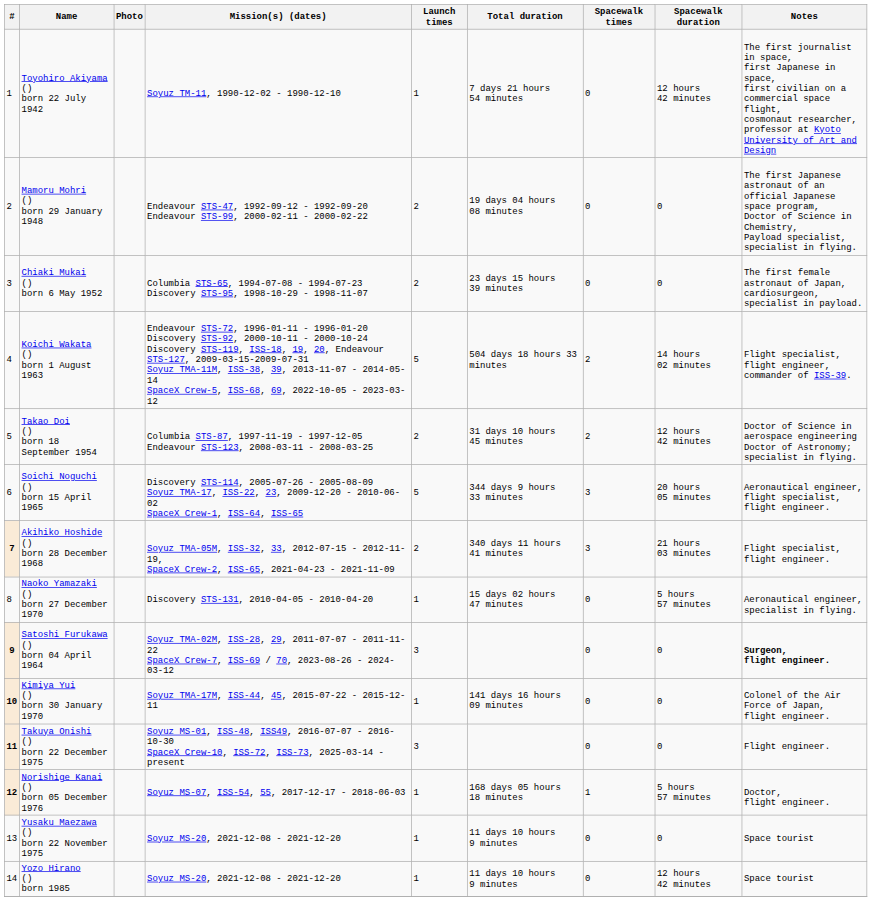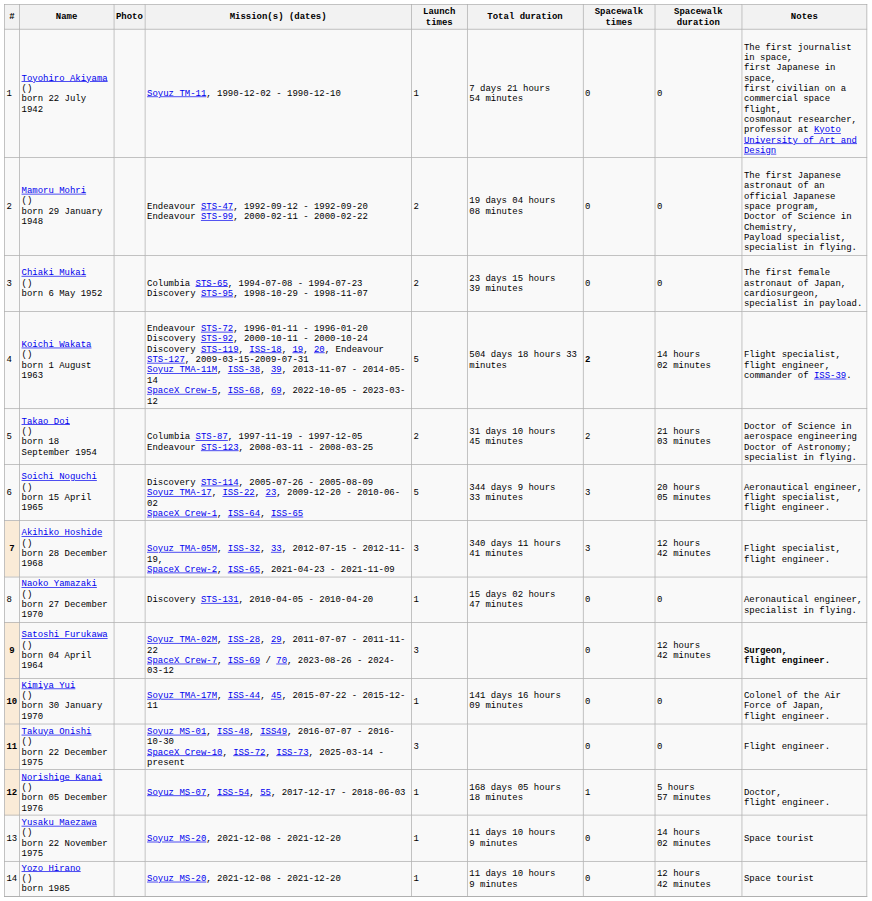(684, 94) 12 hours 42 minutes -> (660, 94) 0
(588, 360) normal -> (588, 360) bold
(684, 437) 12 hours 42 minutes -> (684, 437) 21 hours 03 minutes
(416, 549) 2 -> (416, 549) 3
(684, 549) 21 hours 03 minutes -> (684, 549) 12 hours 42 minutes
(684, 600) 5 hours 57 minutes -> (660, 600) 0
(660, 650) 0 -> (684, 650) 12 hours 42 minutes
(660, 838) 0 -> (684, 838) 14 hours 02 minutes
